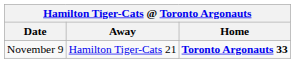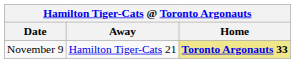(235, 49) no background -> (235, 49) khaki background
